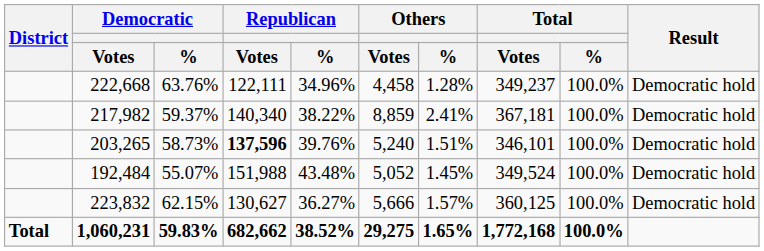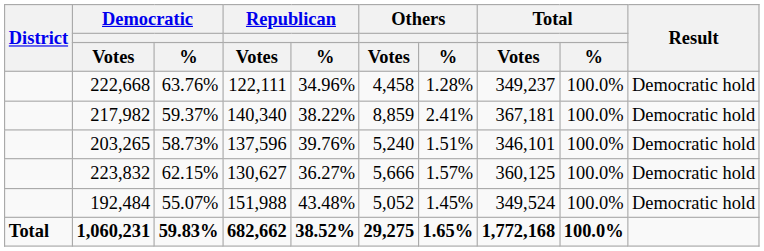(257, 144) bold -> (257, 144) normal
rows swapped: (120, 202) <-> (120, 173)
